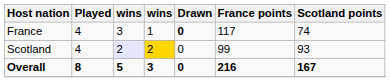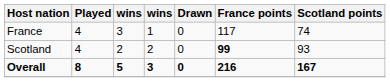(181, 31) bold -> (181, 31) normal
(120, 49) lavender background -> (120, 49) no background
(150, 49) gold background -> (150, 49) no background
(224, 49) normal -> (224, 49) bold
